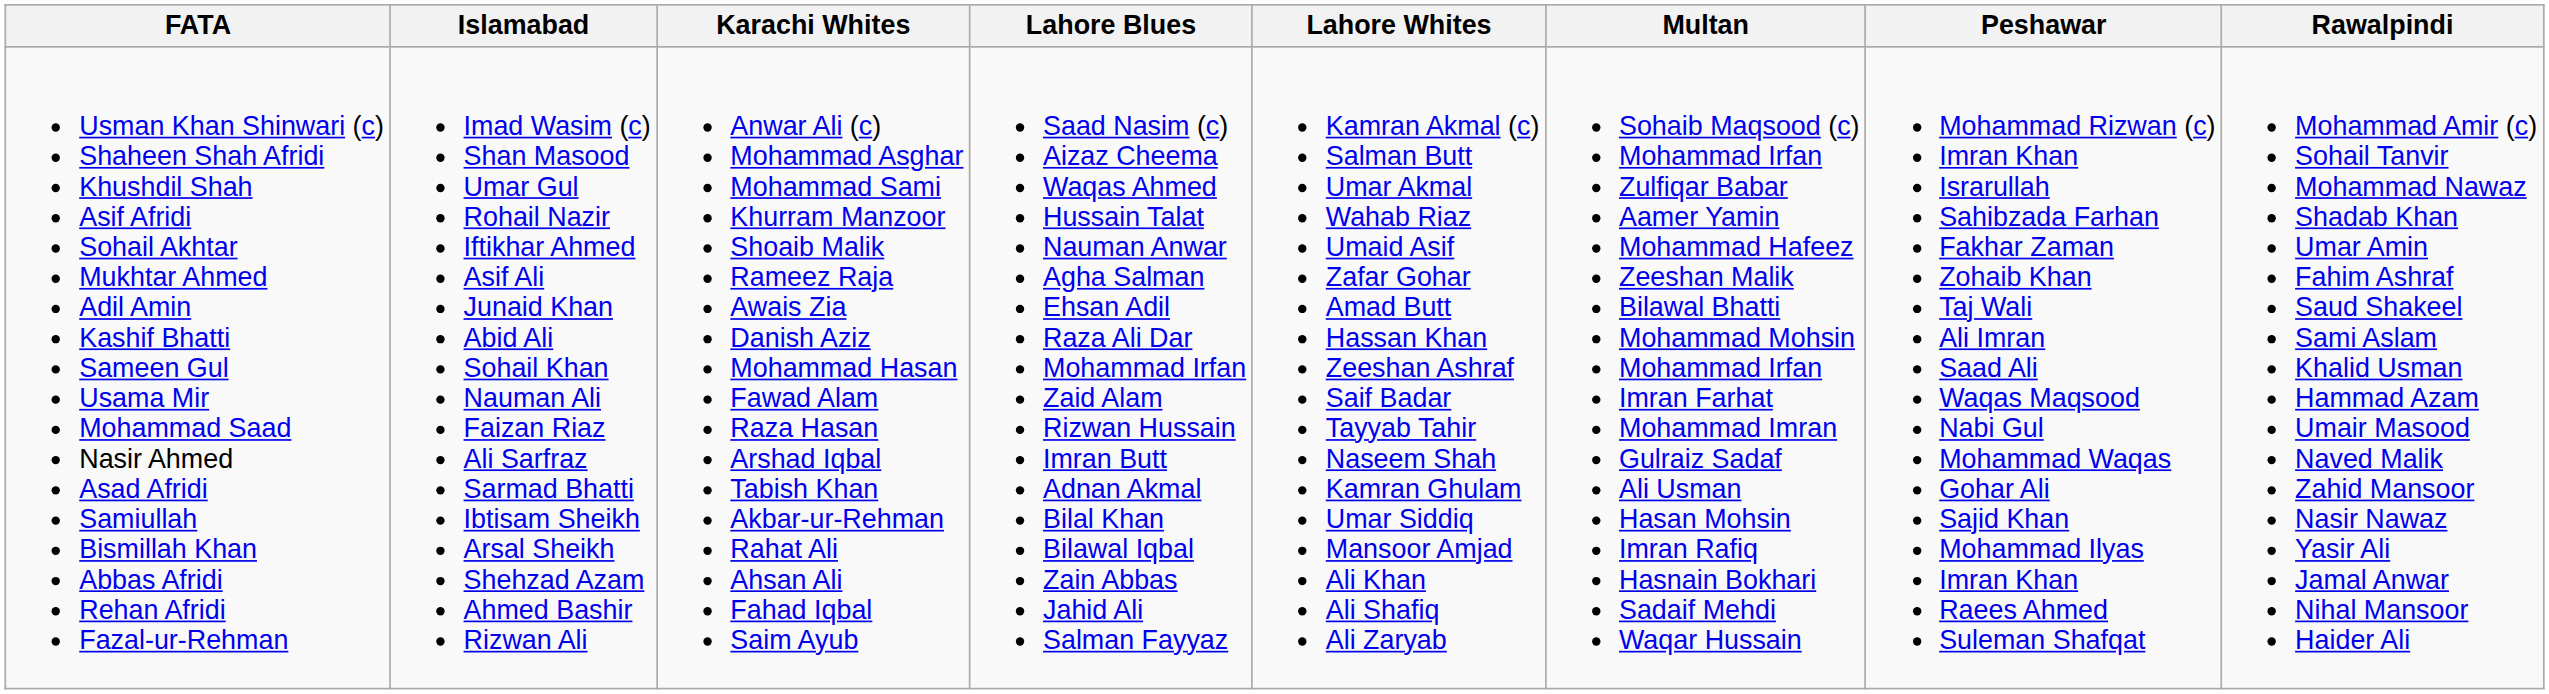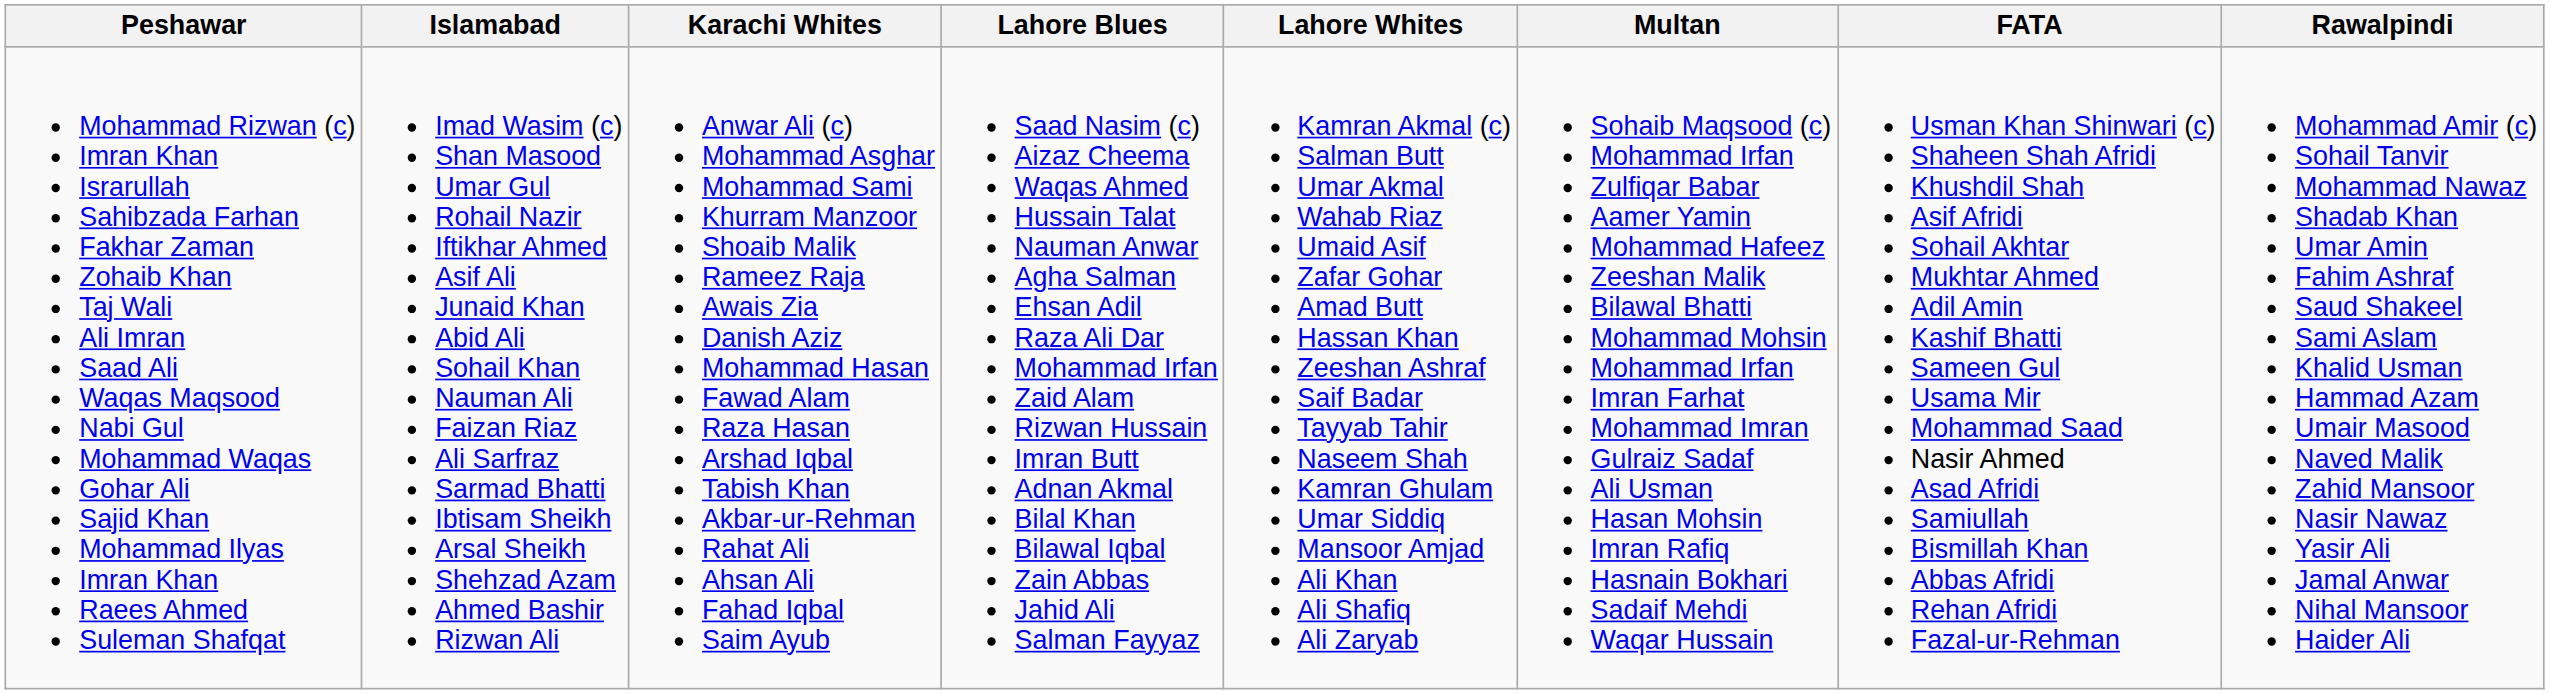columns swapped: (198, 25) <-> (2044, 25)
